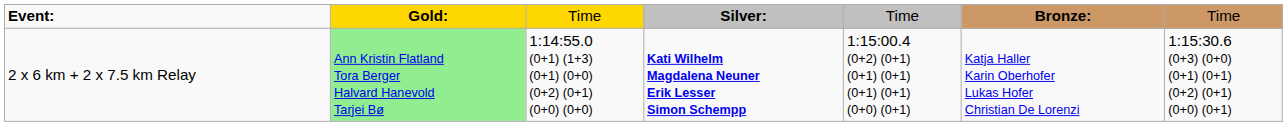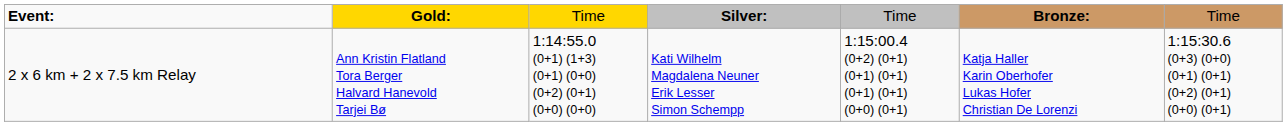(389, 84) lightgreen background -> (391, 84) no background
(703, 83) bold -> (705, 84) normal
